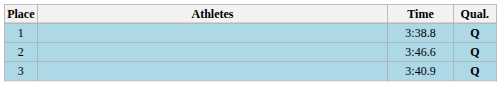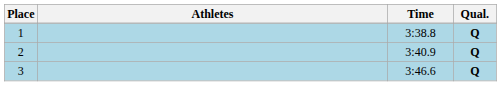(421, 52) 3:46.6 -> (421, 52) 3:40.9
(421, 71) 3:40.9 -> (421, 71) 3:46.6
